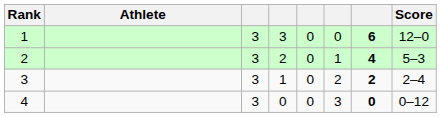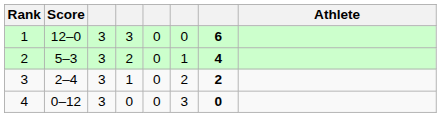columns swapped: (143, 15) <-> (414, 15)
